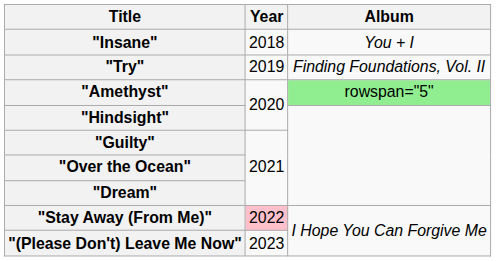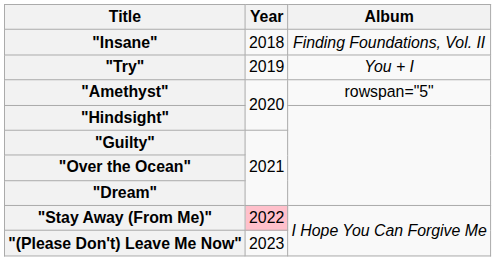(389, 42) You + I -> (389, 42) Finding Foundations, Vol. II
(389, 67) Finding Foundations, Vol. II -> (389, 67) You + I
(389, 92) lightgreen background -> (389, 92) no background
